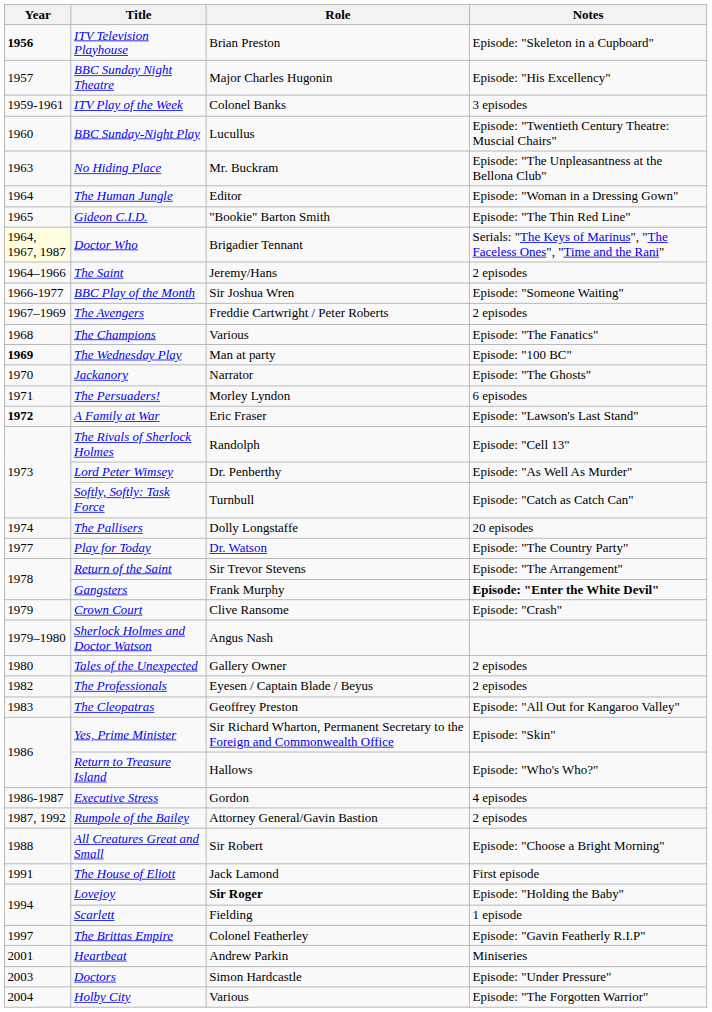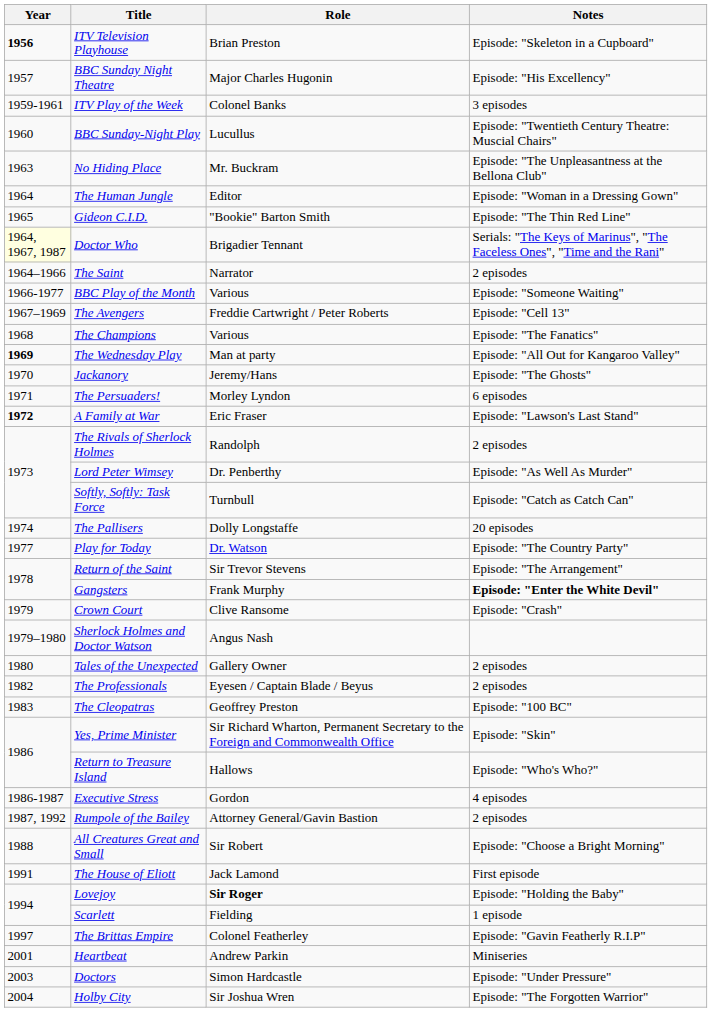(243, 272) Jeremy/Hans -> (231, 272) Narrator
(252, 293) Sir Joshua Wren -> (229, 293) Various
(500, 313) 2 episodes -> (521, 313) Episode: "Cell 13"
(522, 354) Episode: "100 BC" -> (576, 354) Episode: "All Out for Kangaroo Valley"
(231, 375) Narrator -> (243, 375) Jeremy/Hans
(521, 444) Episode: "Cell 13" -> (500, 444) 2 episodes
(576, 706) Episode: "All Out for Kangaroo Valley" -> (522, 706) Episode: "100 BC"
(229, 997) Various -> (252, 997) Sir Joshua Wren
